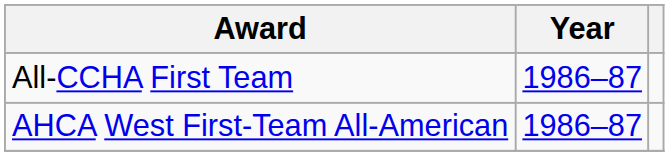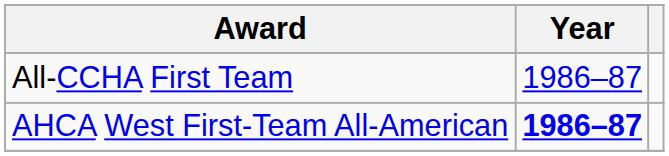(582, 126) normal -> (582, 126) bold
